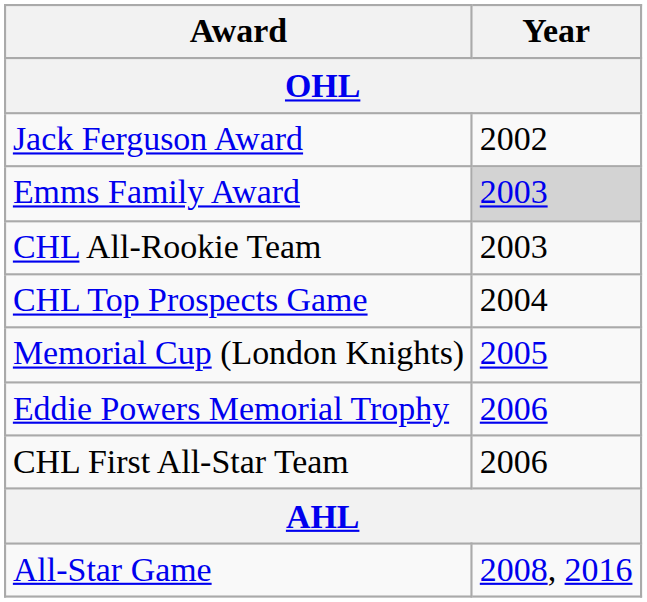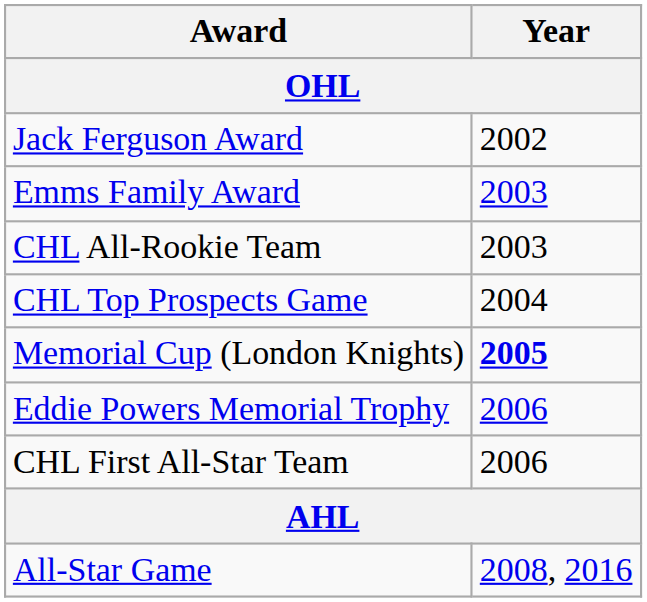(514, 192) lightgrey background -> (514, 192) no background
(514, 354) normal -> (514, 354) bold
